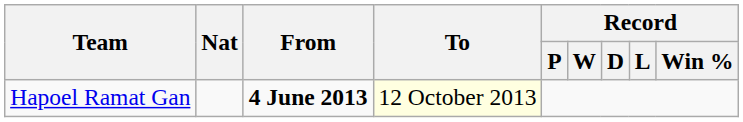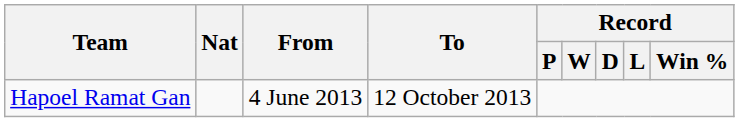(308, 97) bold -> (306, 97) normal
(457, 97) lightyellow background -> (452, 97) no background
